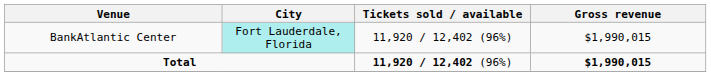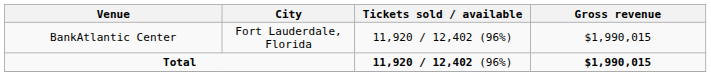(289, 38) paleturquoise background -> (289, 38) no background
